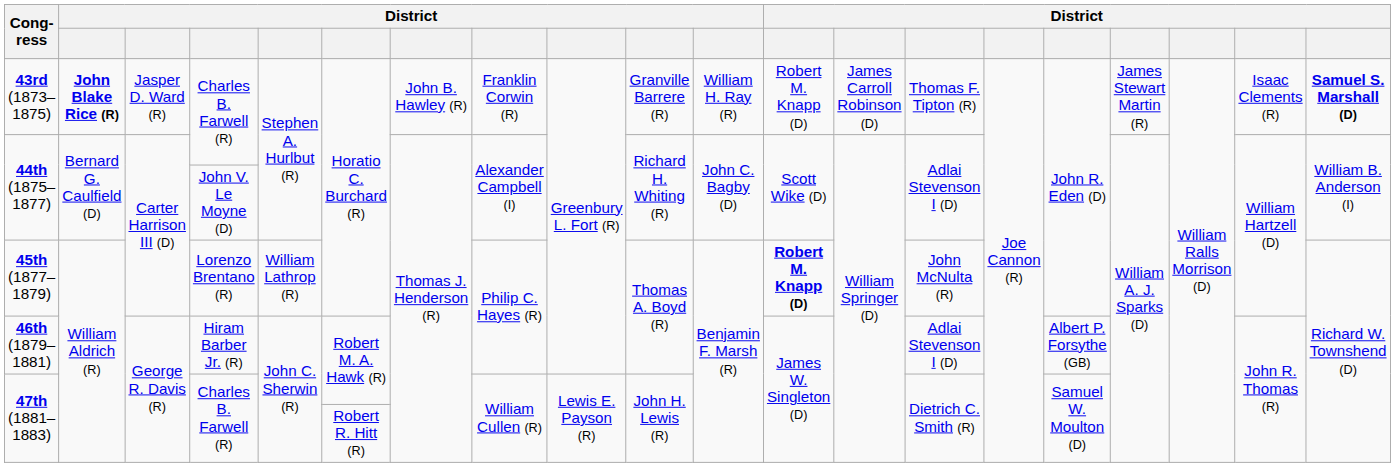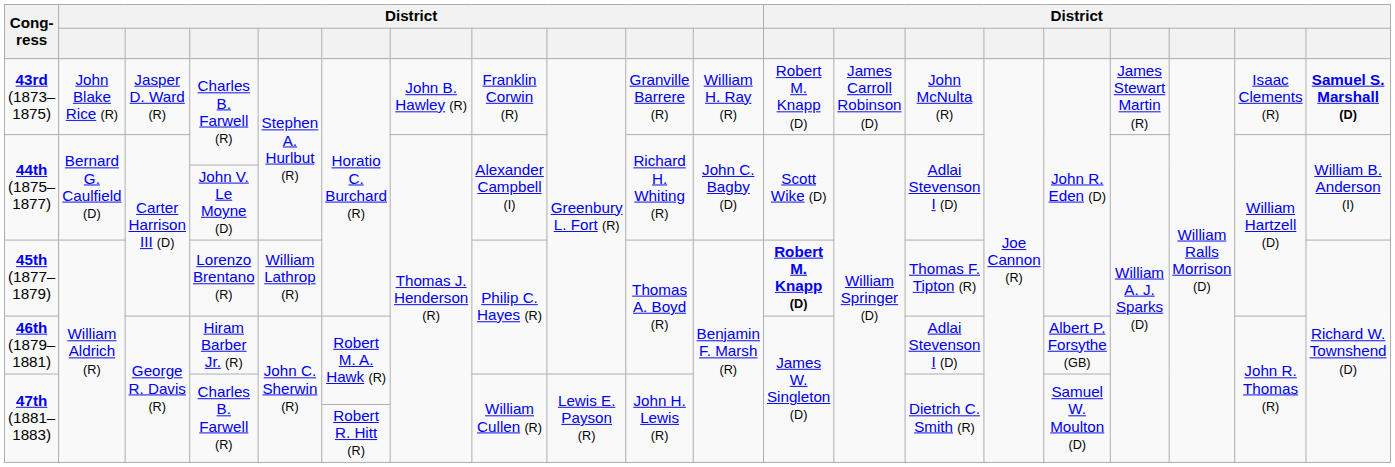(92, 96) bold -> (92, 96) normal
(944, 96) Thomas F. Tipton (R) -> (944, 96) John McNulta (R)
(944, 277) John McNulta (R) -> (944, 277) Thomas F. Tipton (R)
